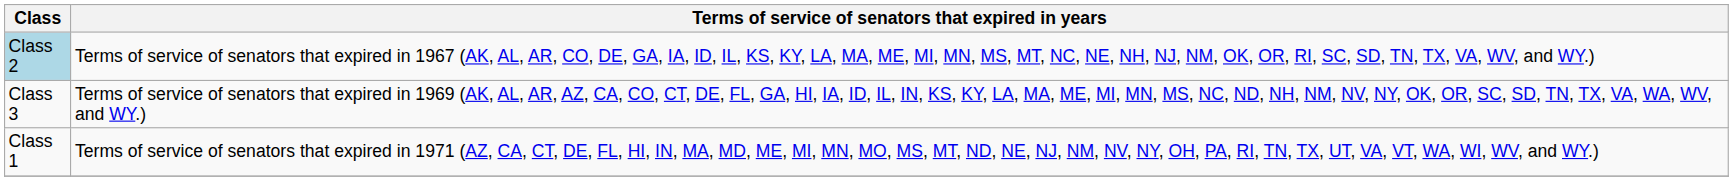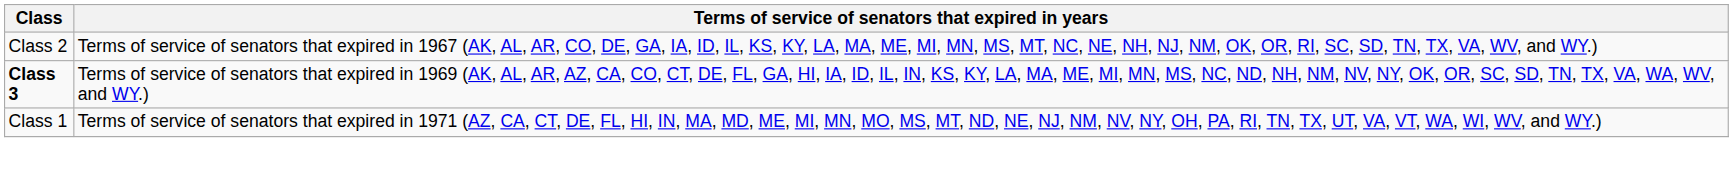(31, 56) lightblue background -> (38, 46) no background
(31, 103) normal -> (32, 84) bold
